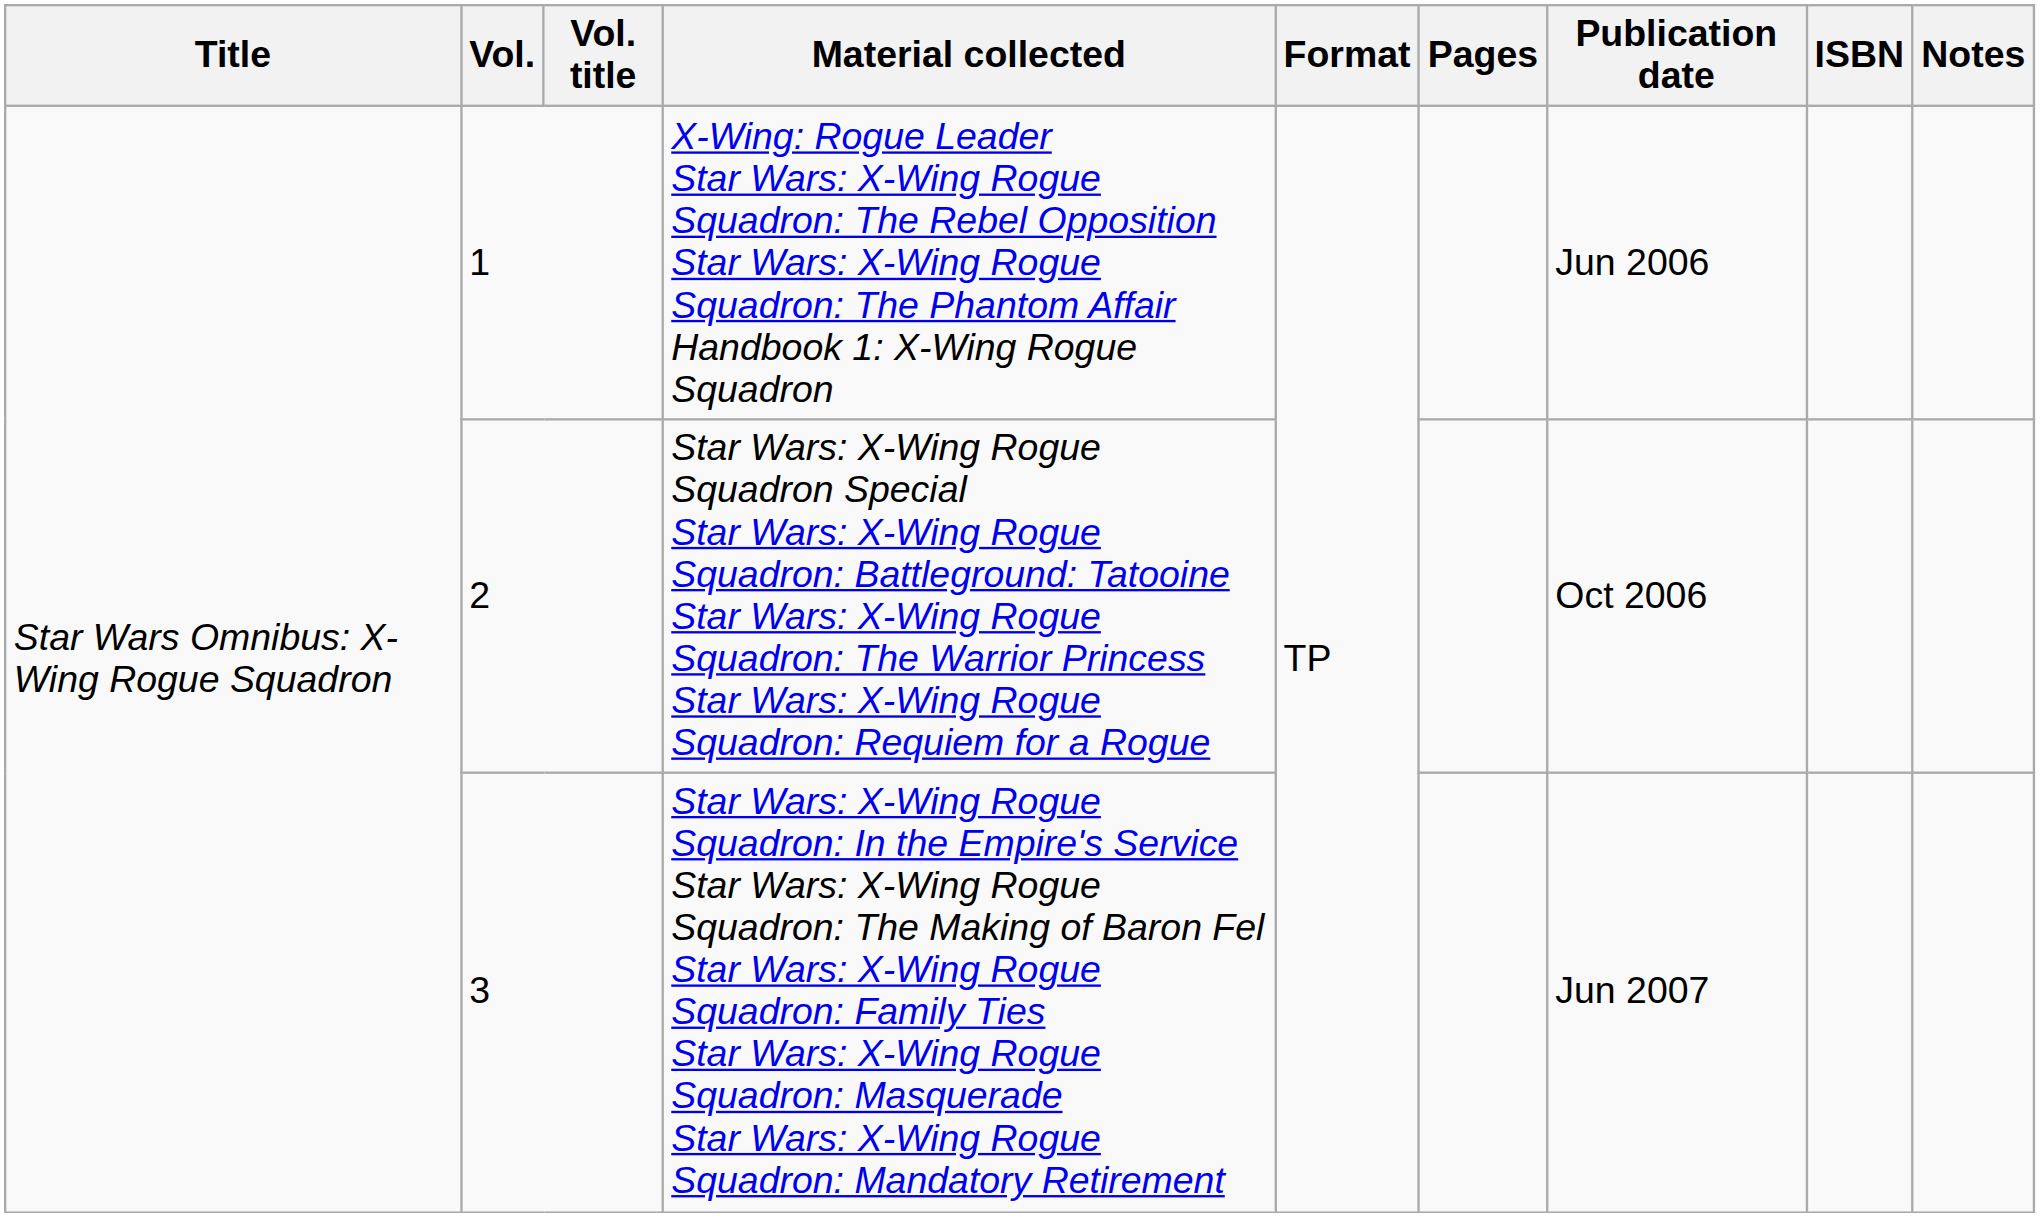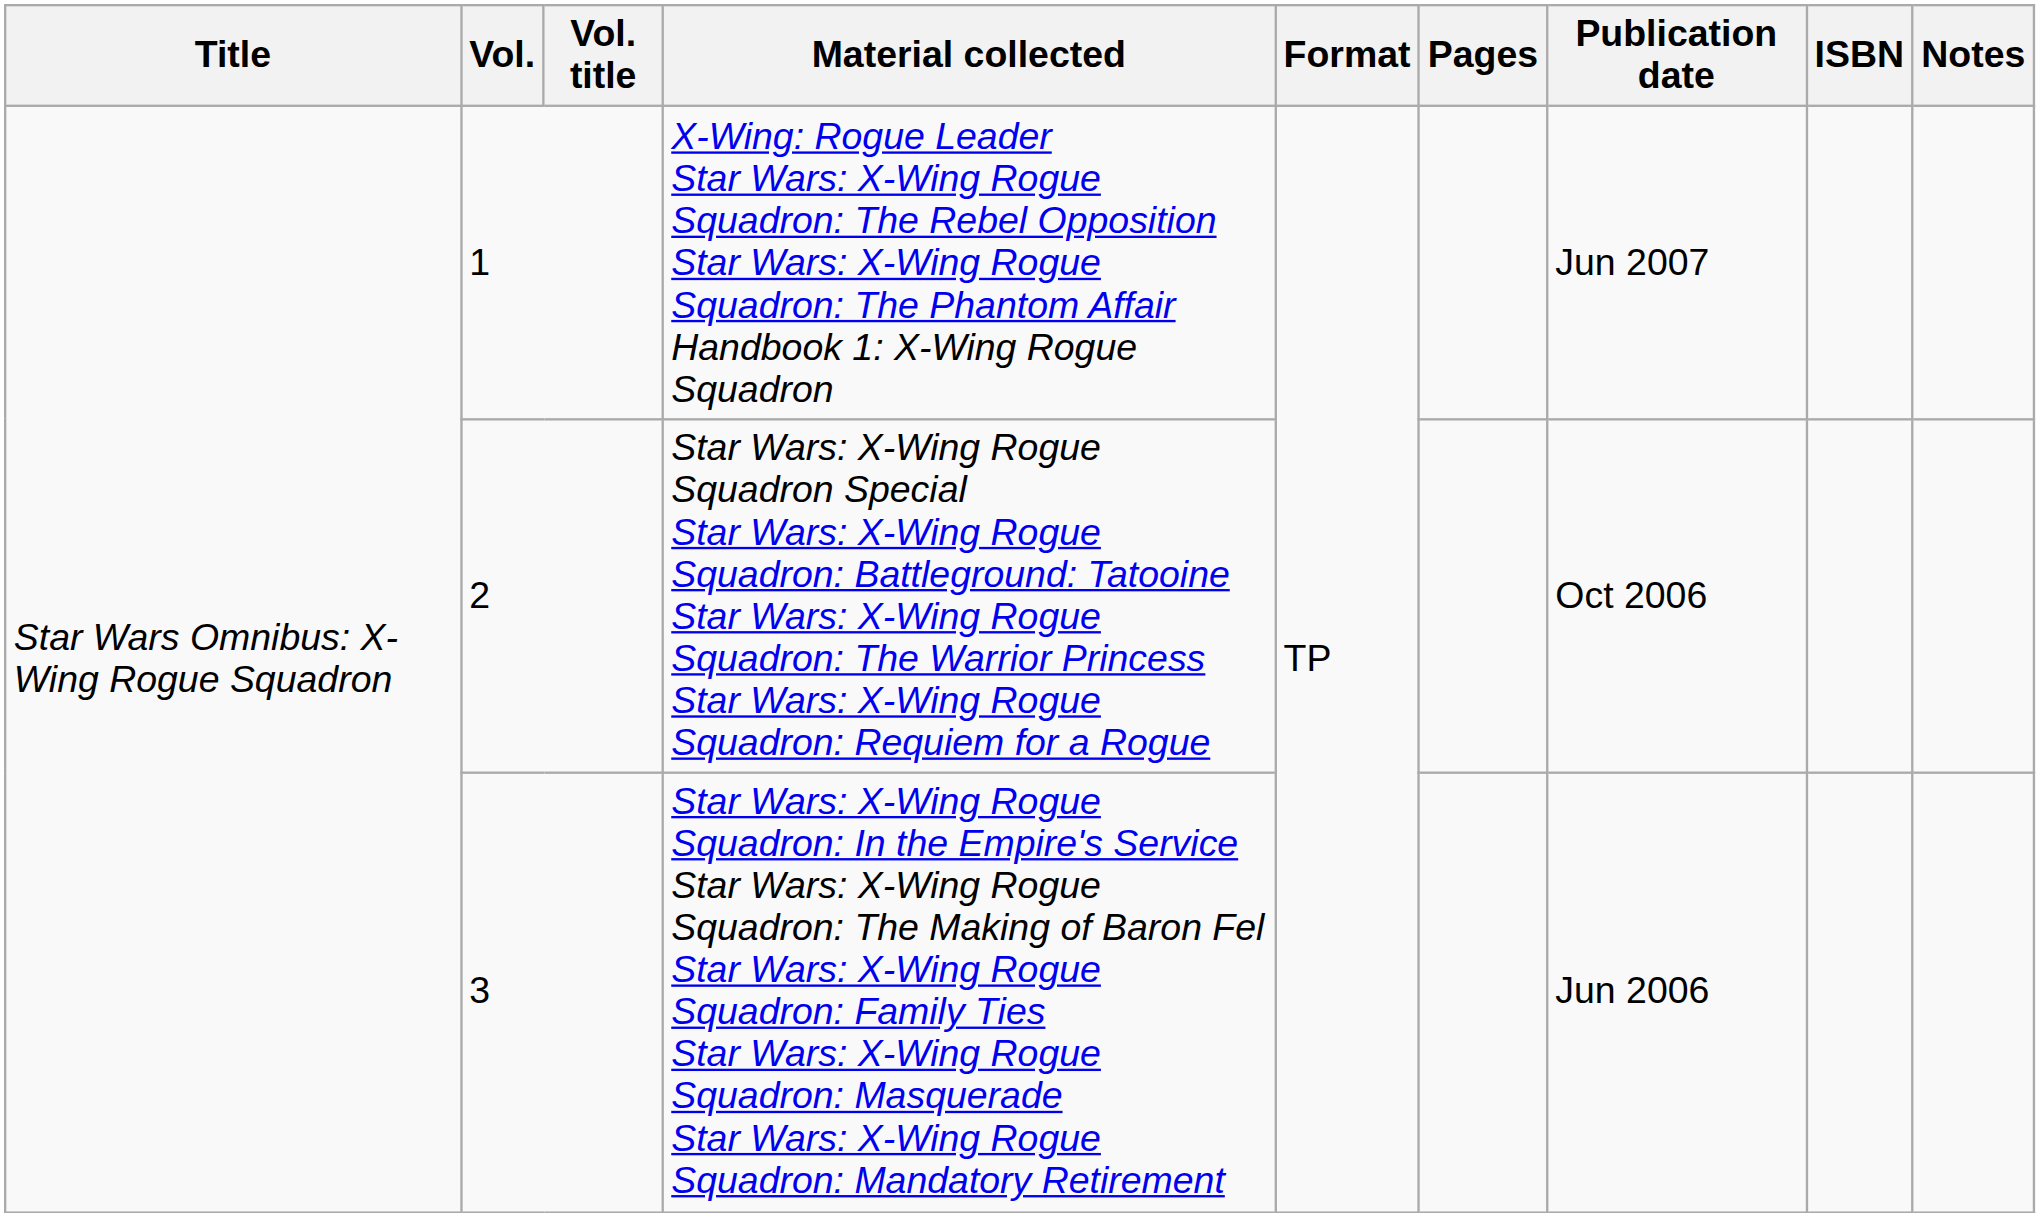(1632, 262) Jun 2006 -> (1632, 262) Jun 2007
(1632, 991) Jun 2007 -> (1632, 991) Jun 2006
